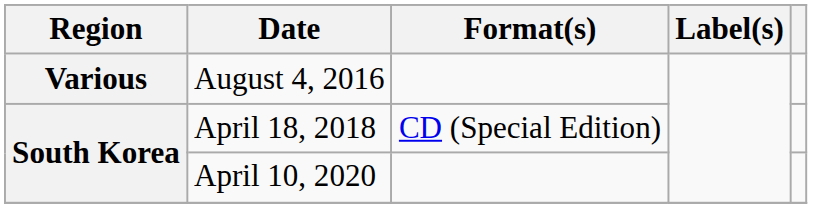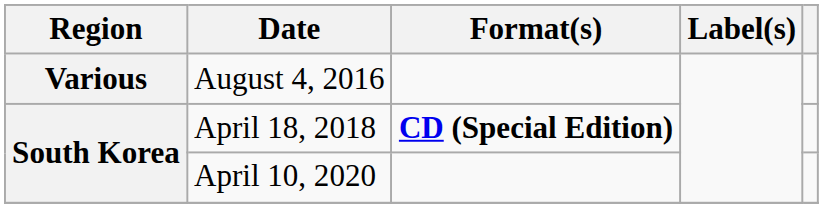(530, 127) normal -> (536, 127) bold
